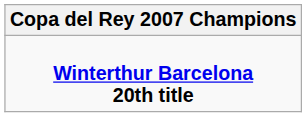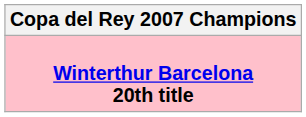(153, 84) no background -> (153, 84) pink background
